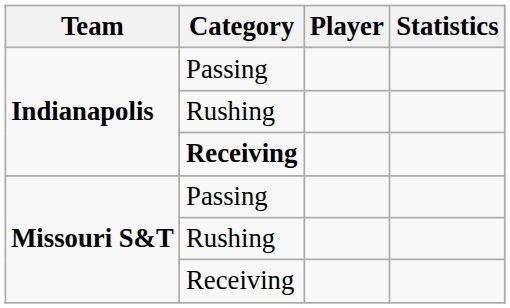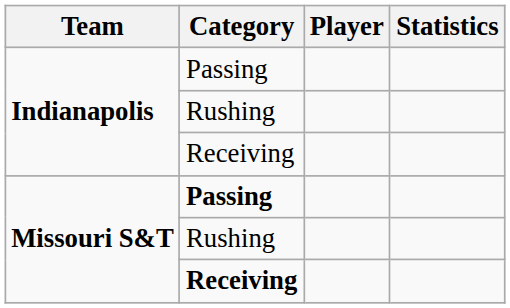(242, 153) bold -> (240, 153) normal
(227, 195) normal -> (229, 195) bold
(240, 280) normal -> (242, 280) bold
